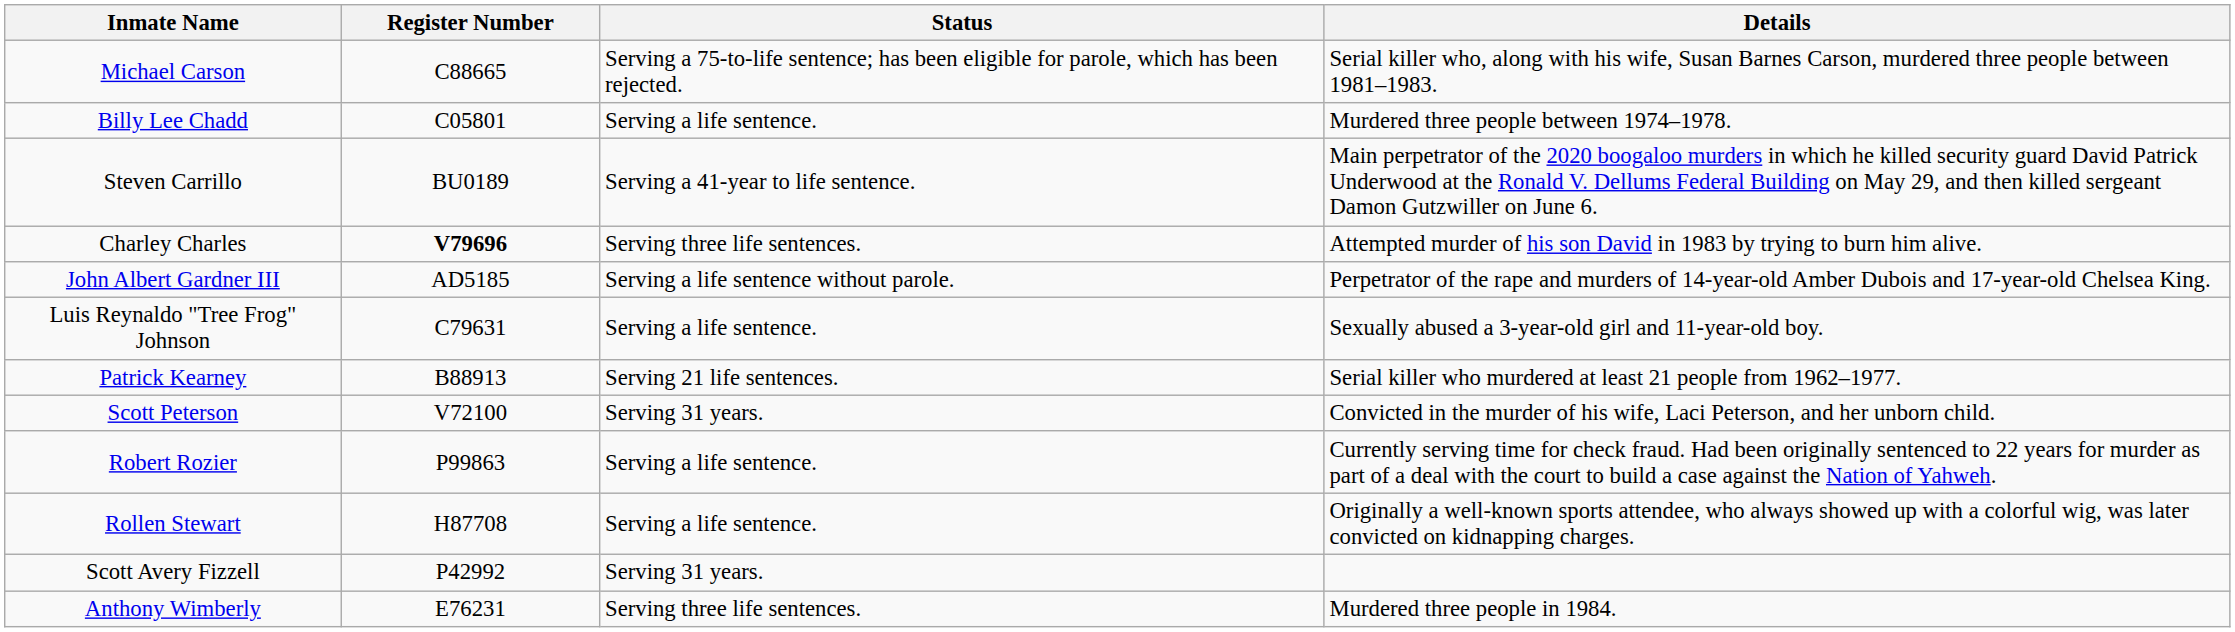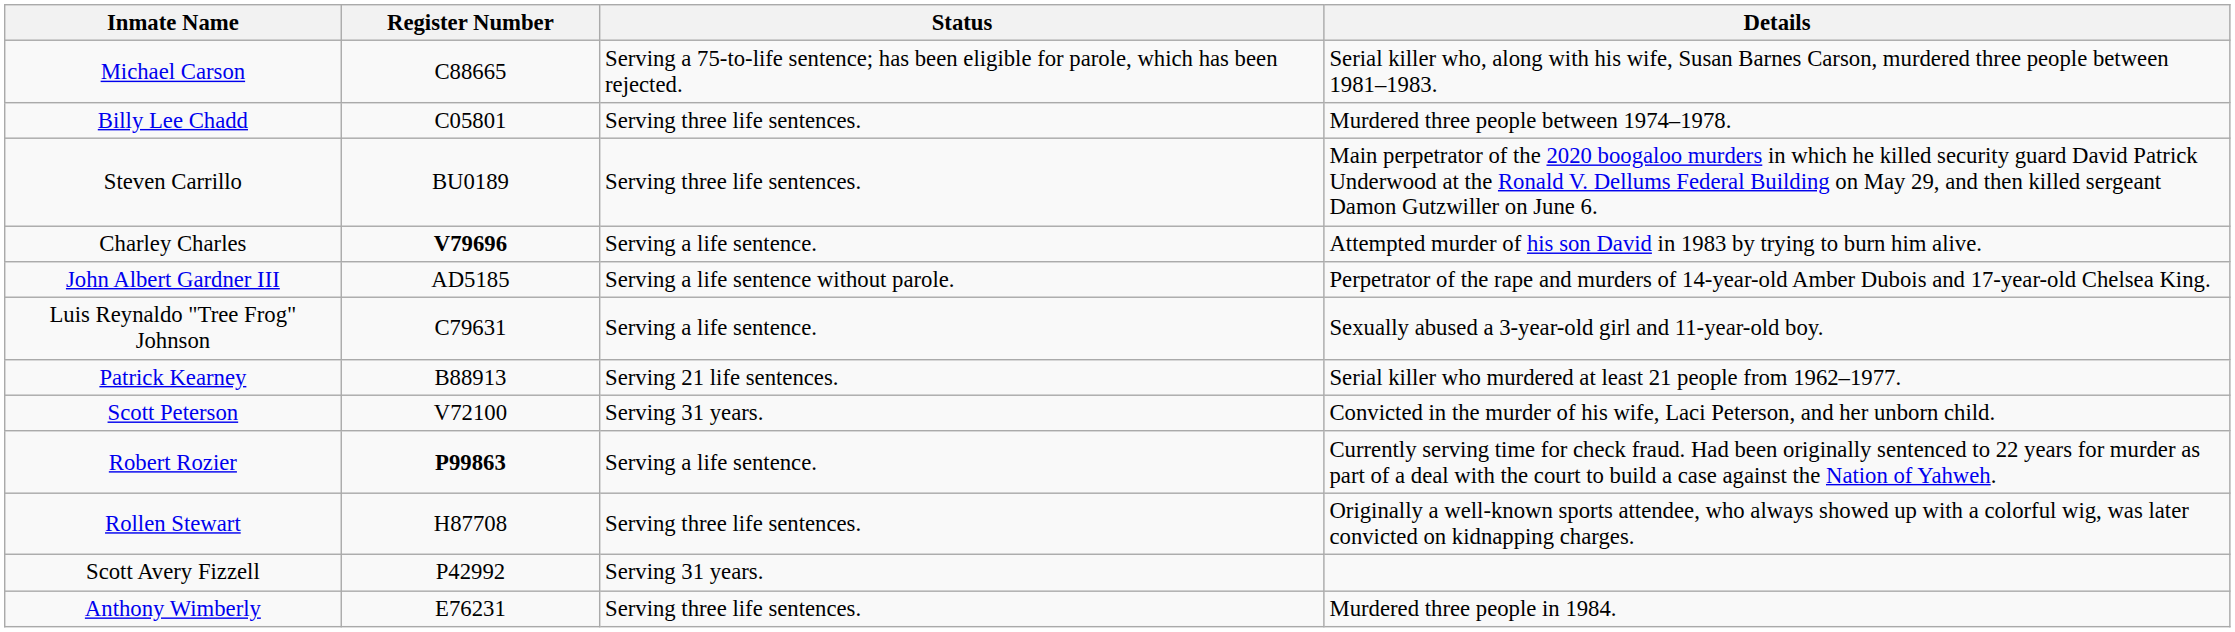(711, 120) Serving a life sentence. -> (733, 120) Serving three life sentences.
(760, 181) Serving a 41-year to life sentence. -> (733, 181) Serving three life sentences.
(733, 243) Serving three life sentences. -> (711, 243) Serving a life sentence.
(470, 461) normal -> (470, 461) bold
(711, 523) Serving a life sentence. -> (733, 523) Serving three life sentences.
